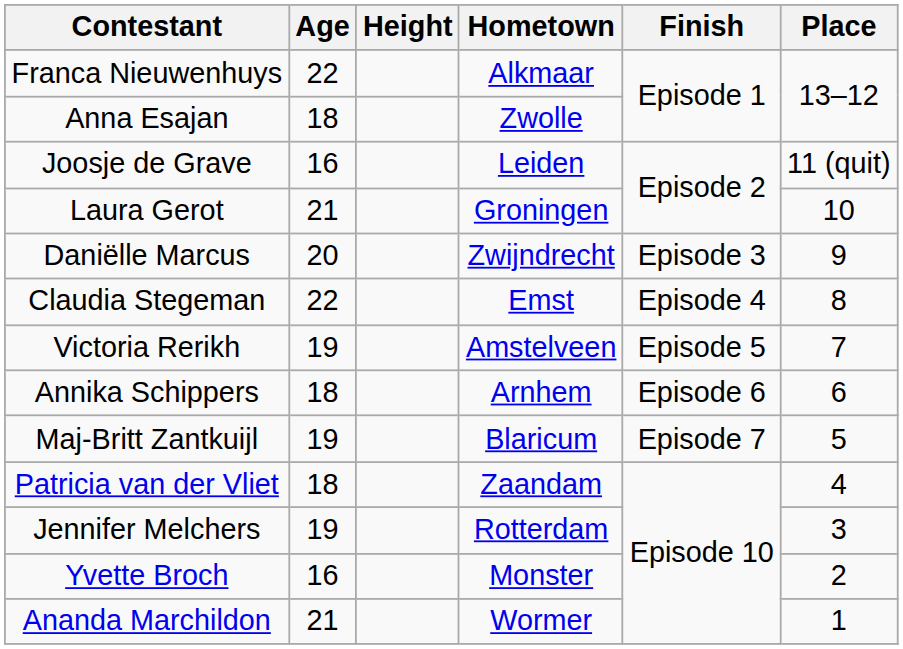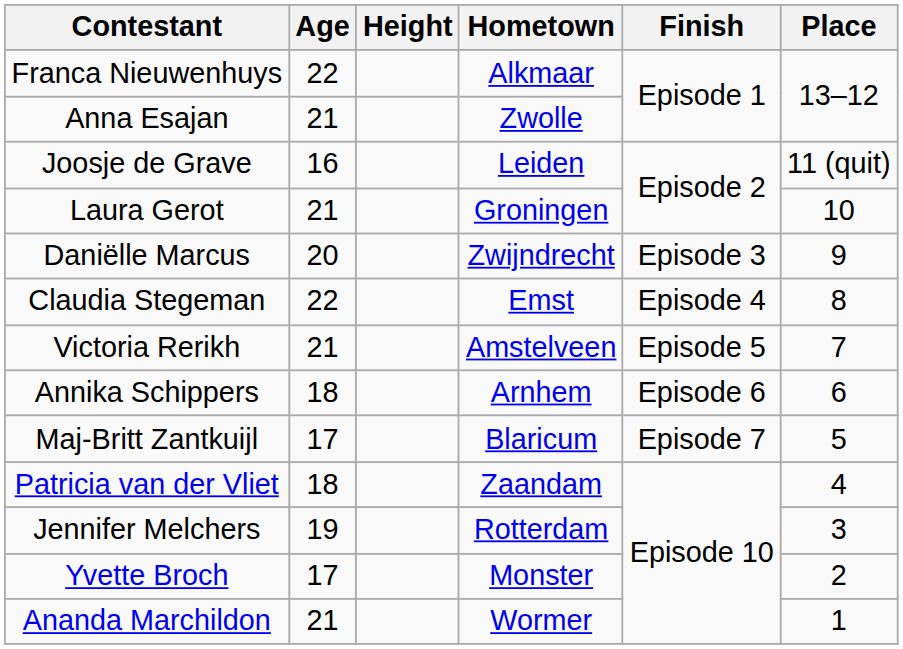(323, 118) 18 -> (323, 118) 21
(323, 347) 19 -> (323, 347) 21
(323, 438) 19 -> (323, 438) 17
(323, 575) 16 -> (323, 575) 17
